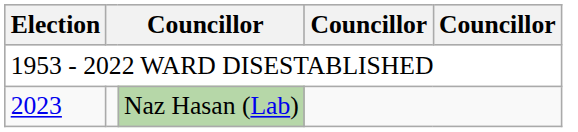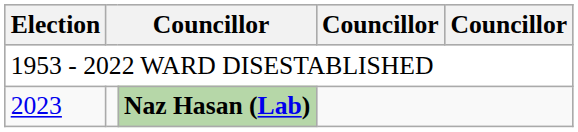(211, 106) normal -> (217, 106) bold
